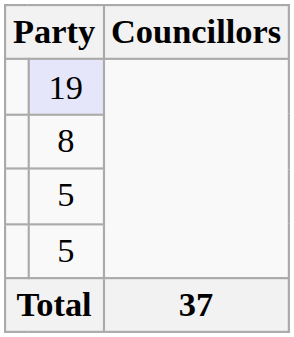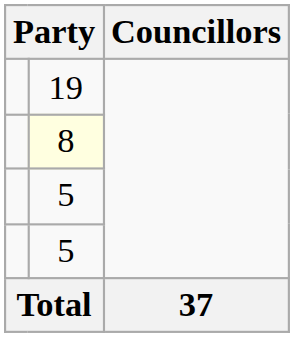(66, 86) lavender background -> (66, 86) no background
(66, 140) no background -> (66, 140) lightyellow background
